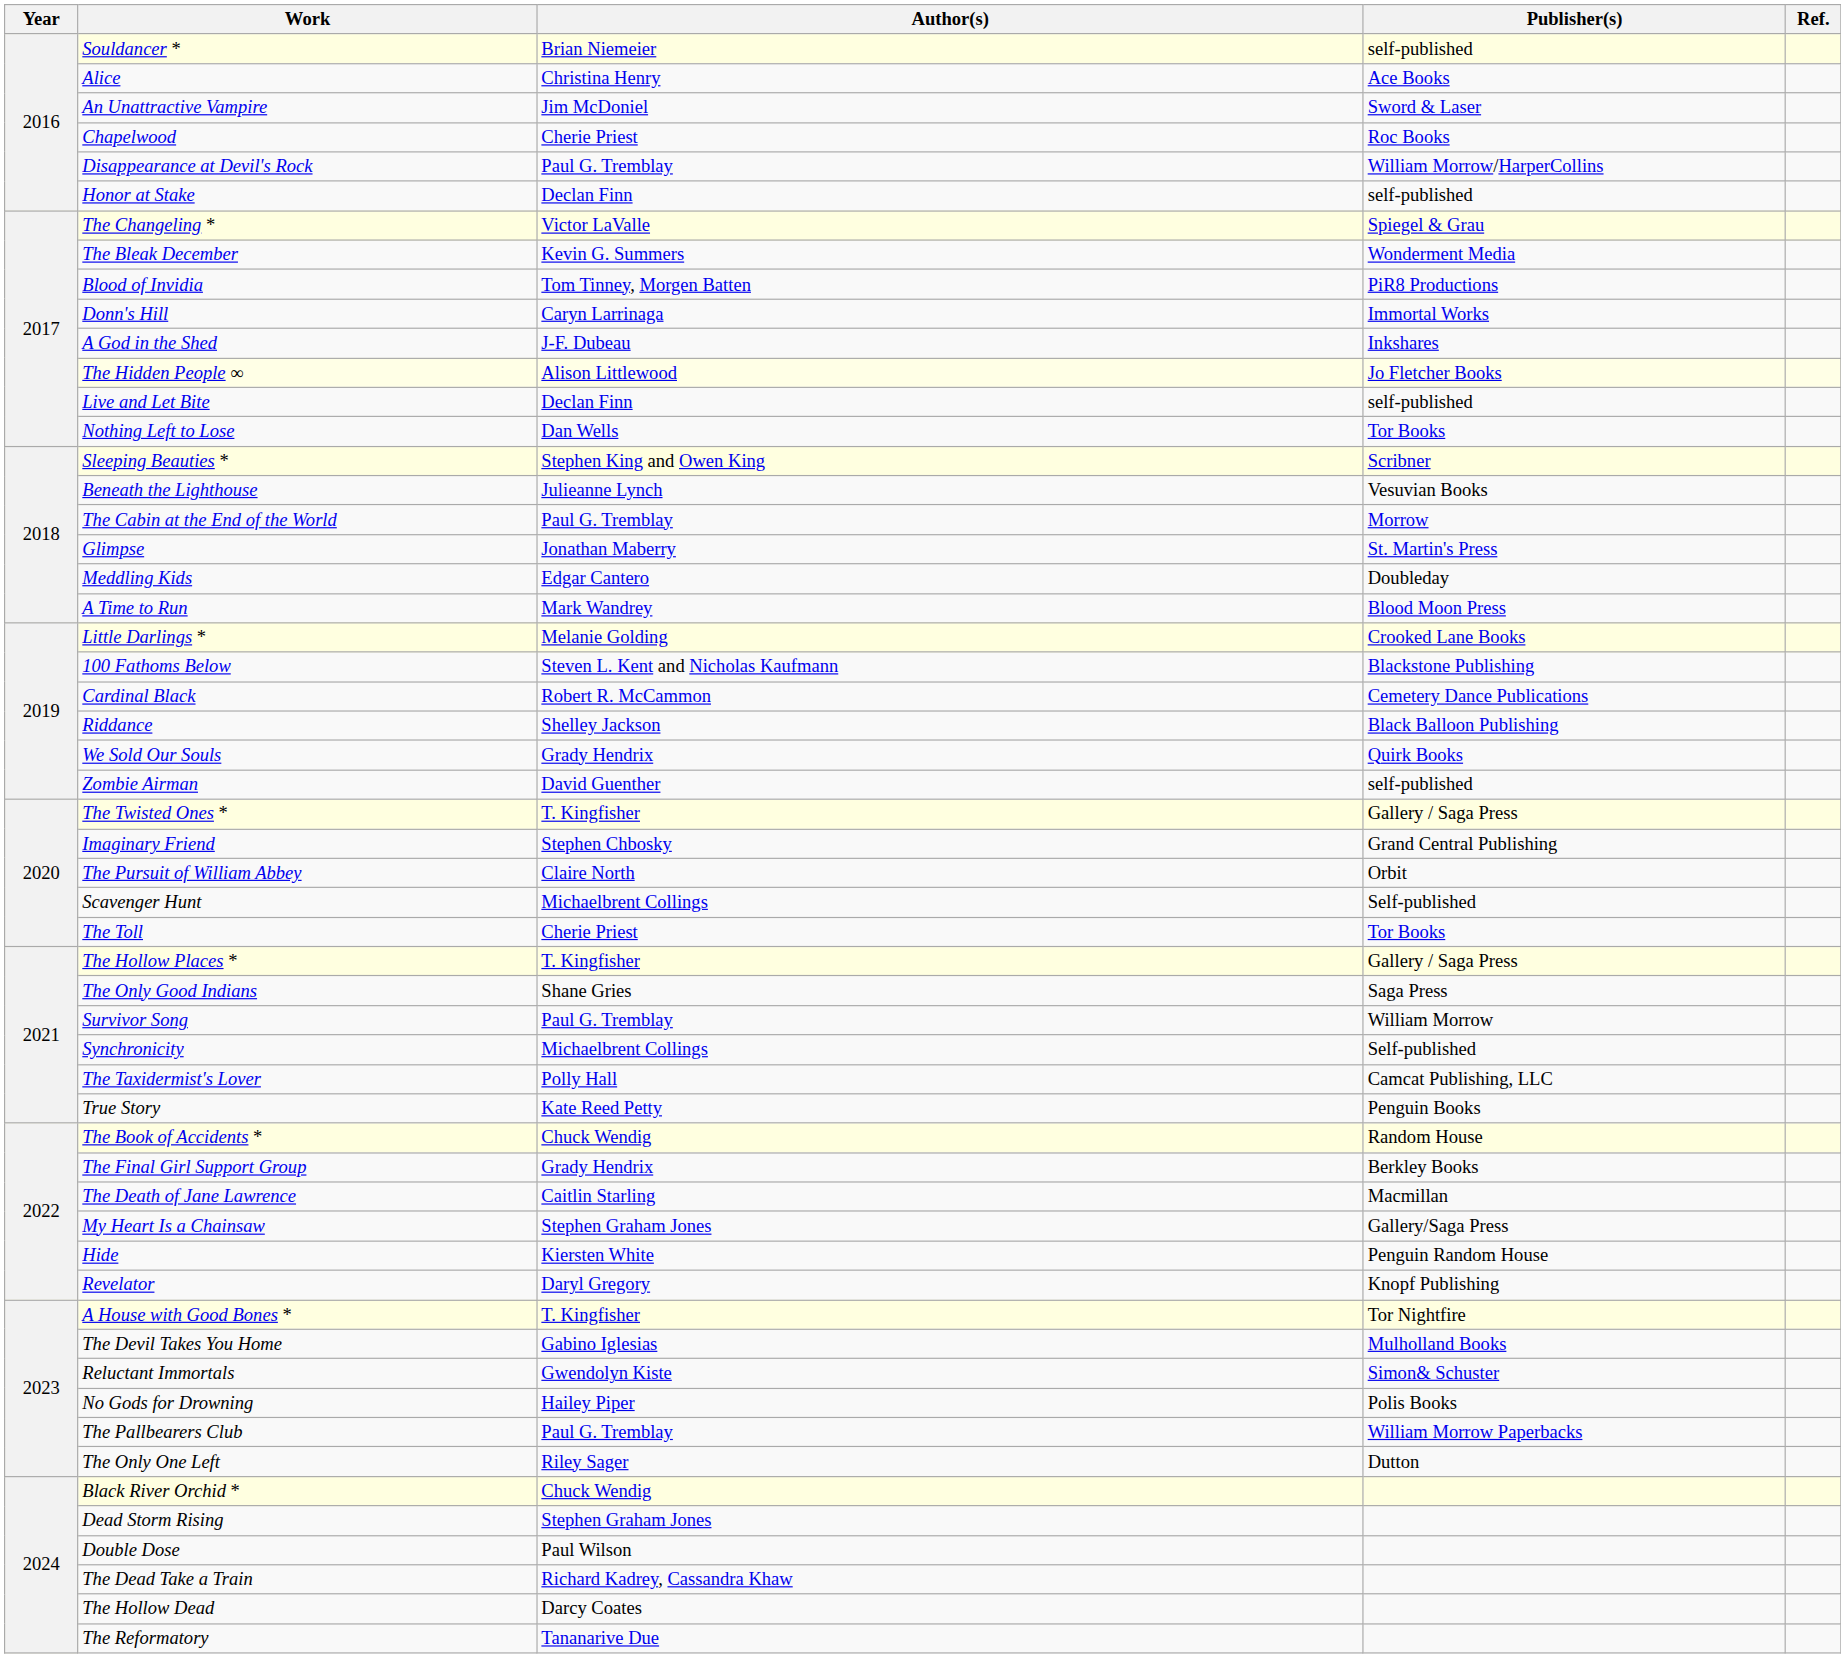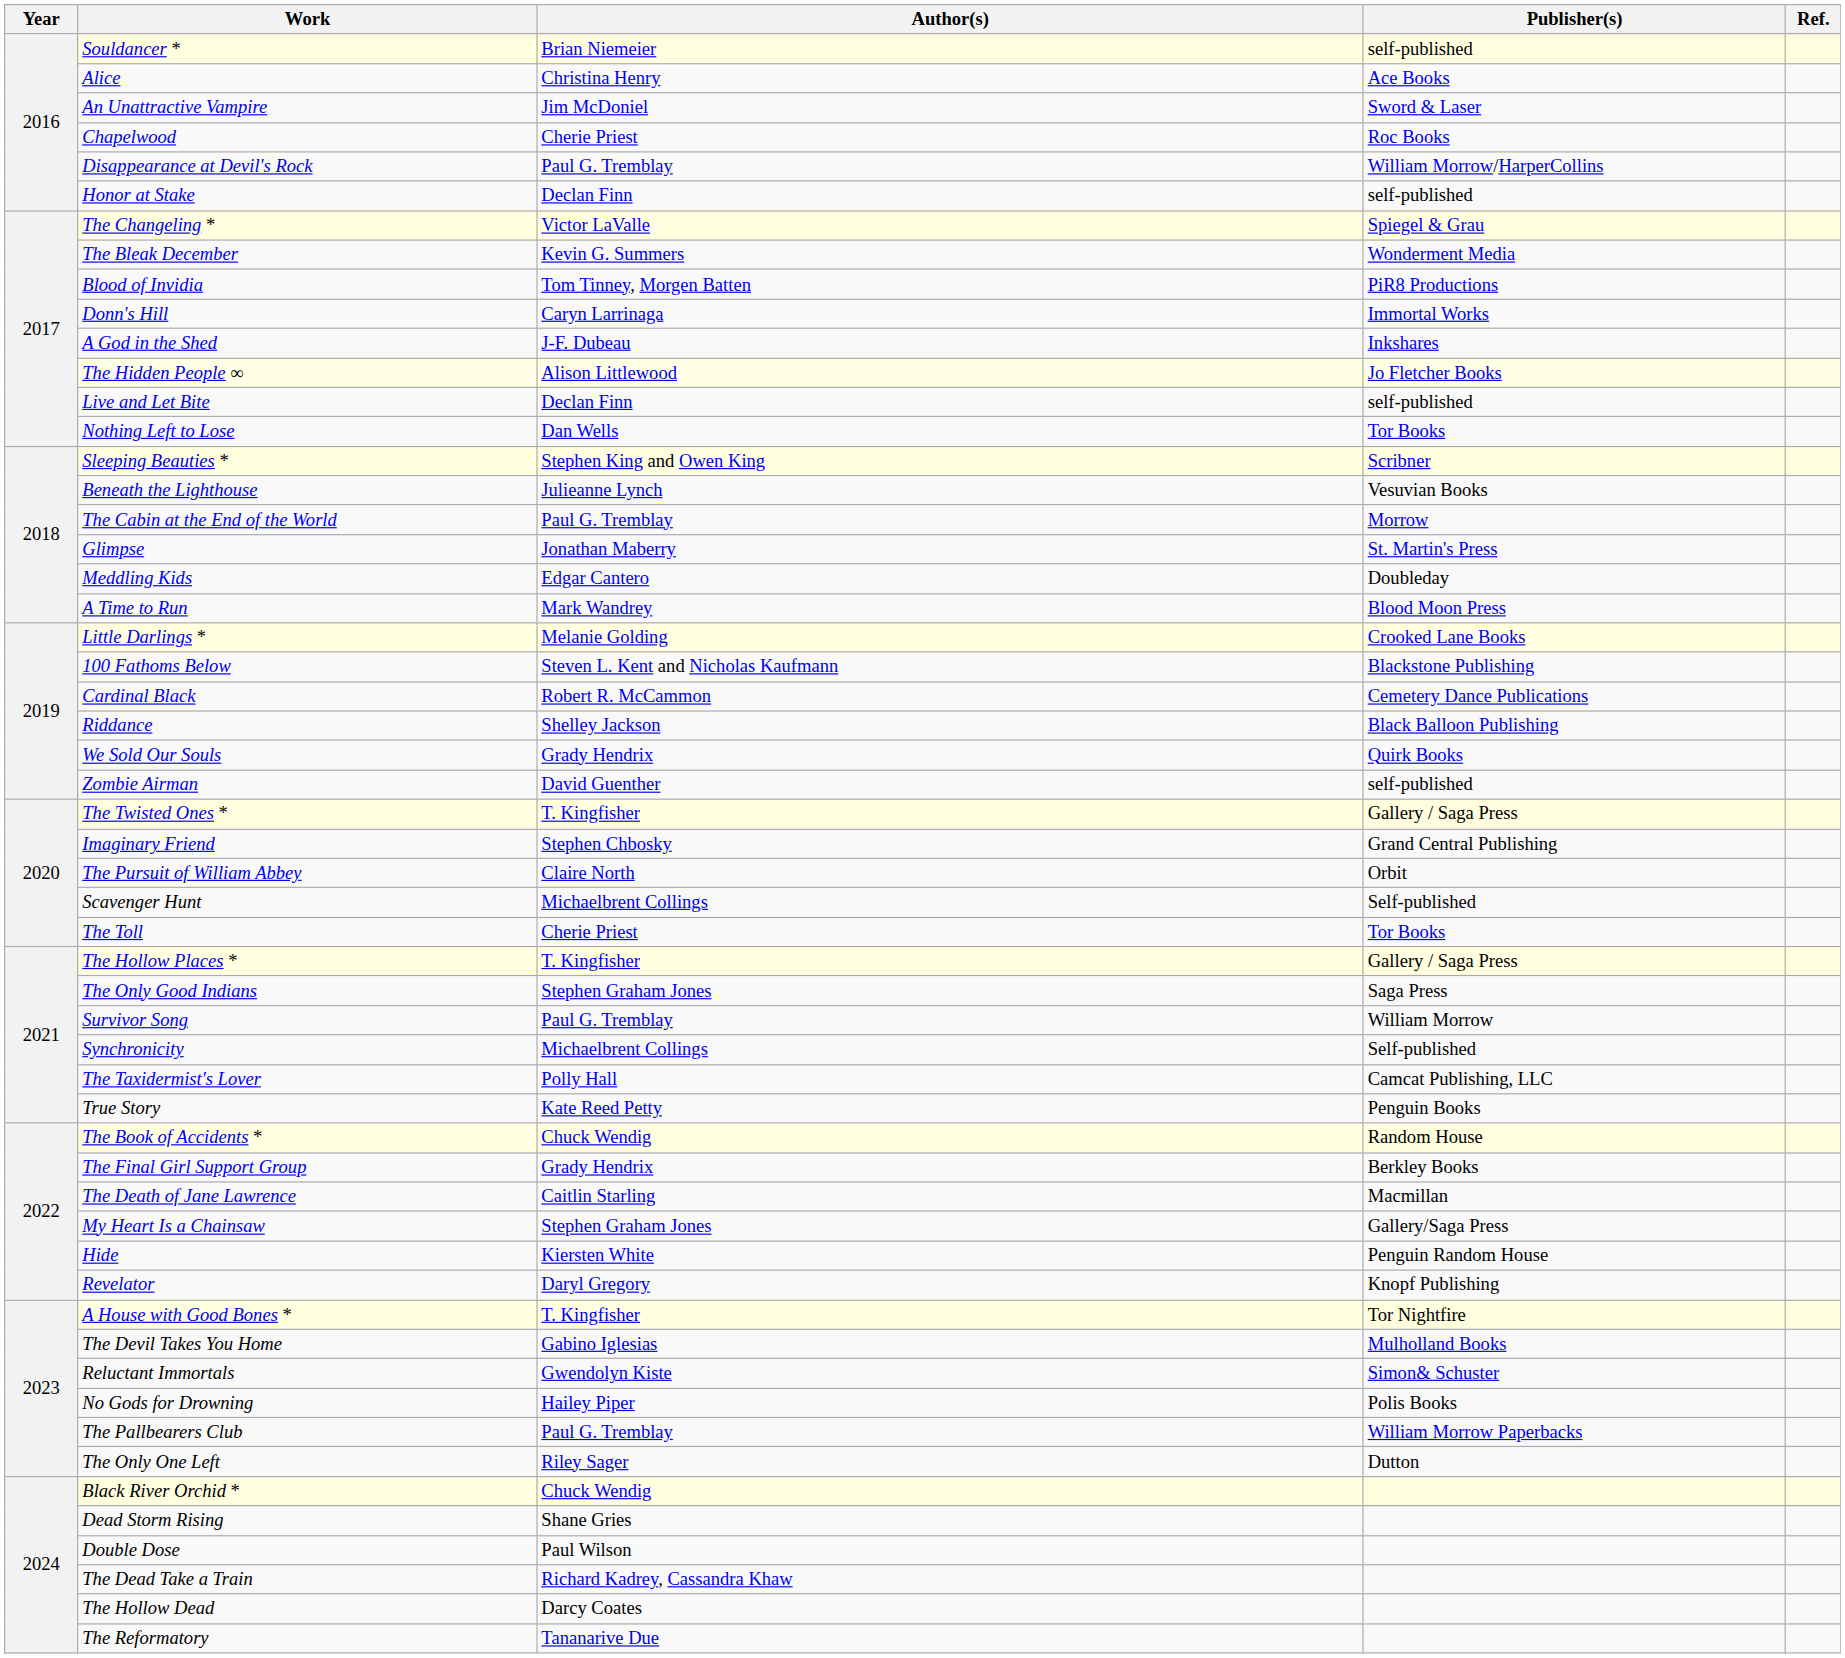(586, 990) Shane Gries -> (626, 990) Stephen Graham Jones
(626, 1520) Stephen Graham Jones -> (586, 1520) Shane Gries
